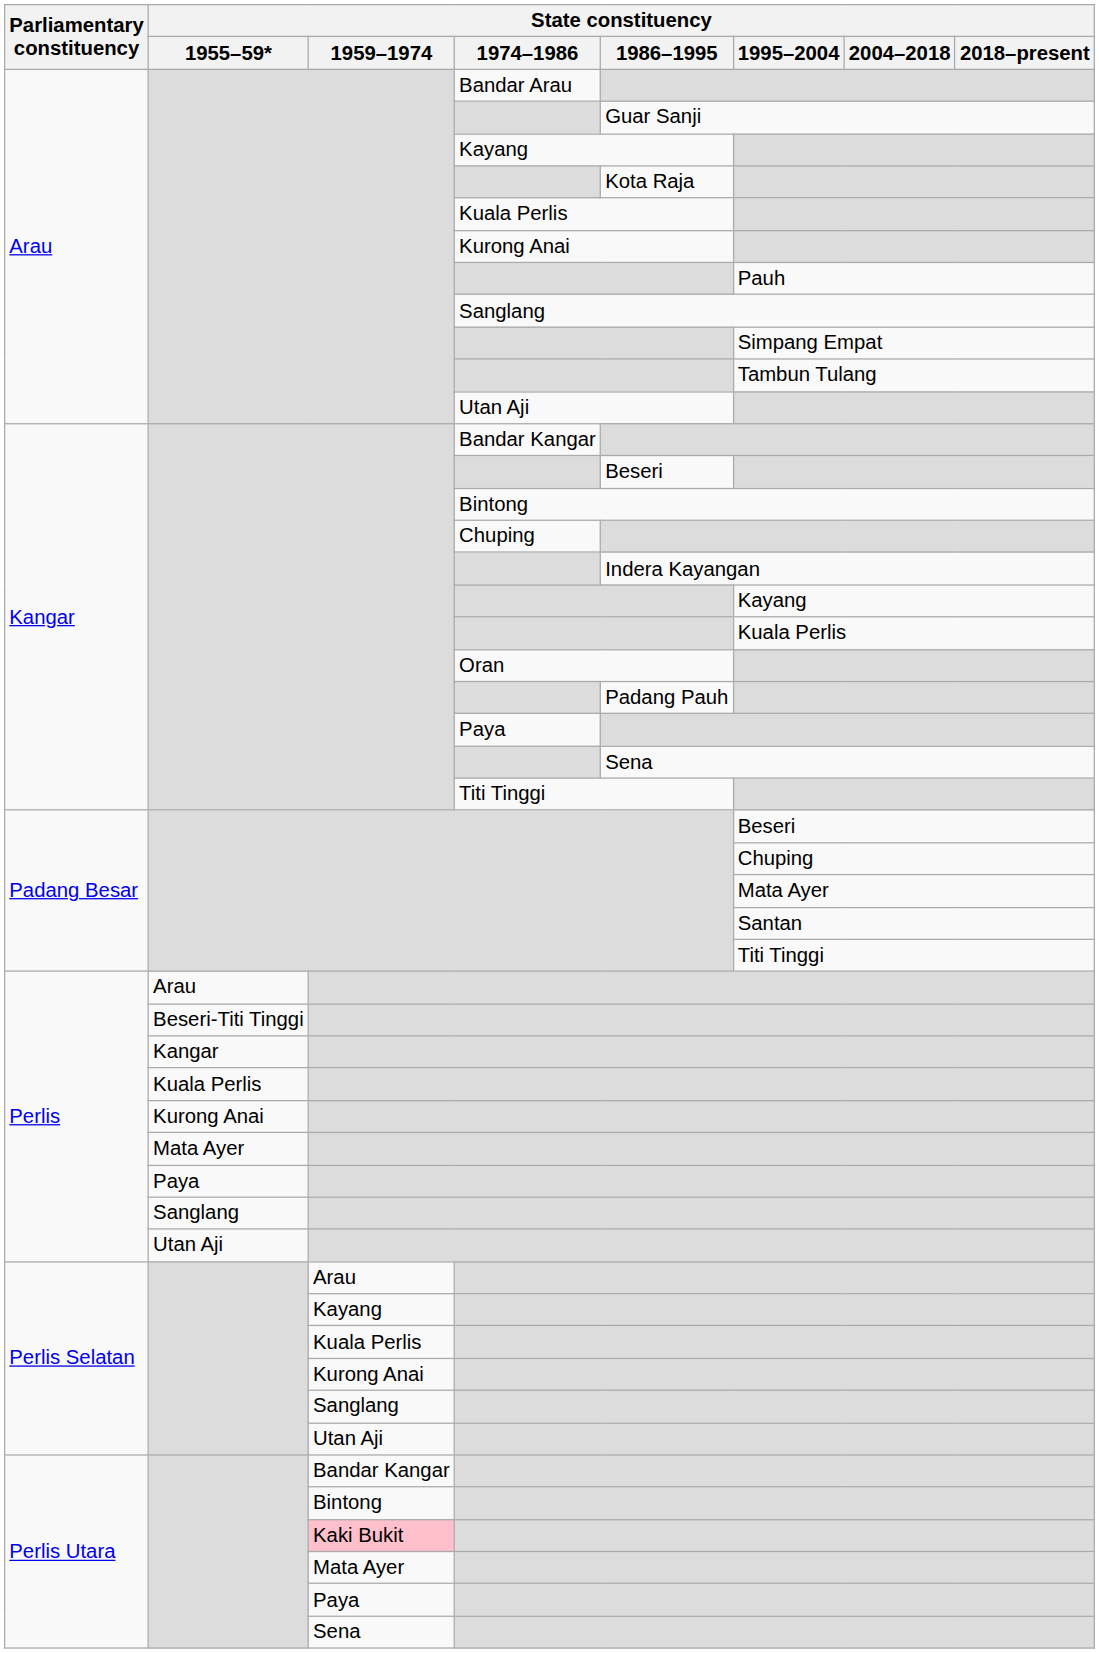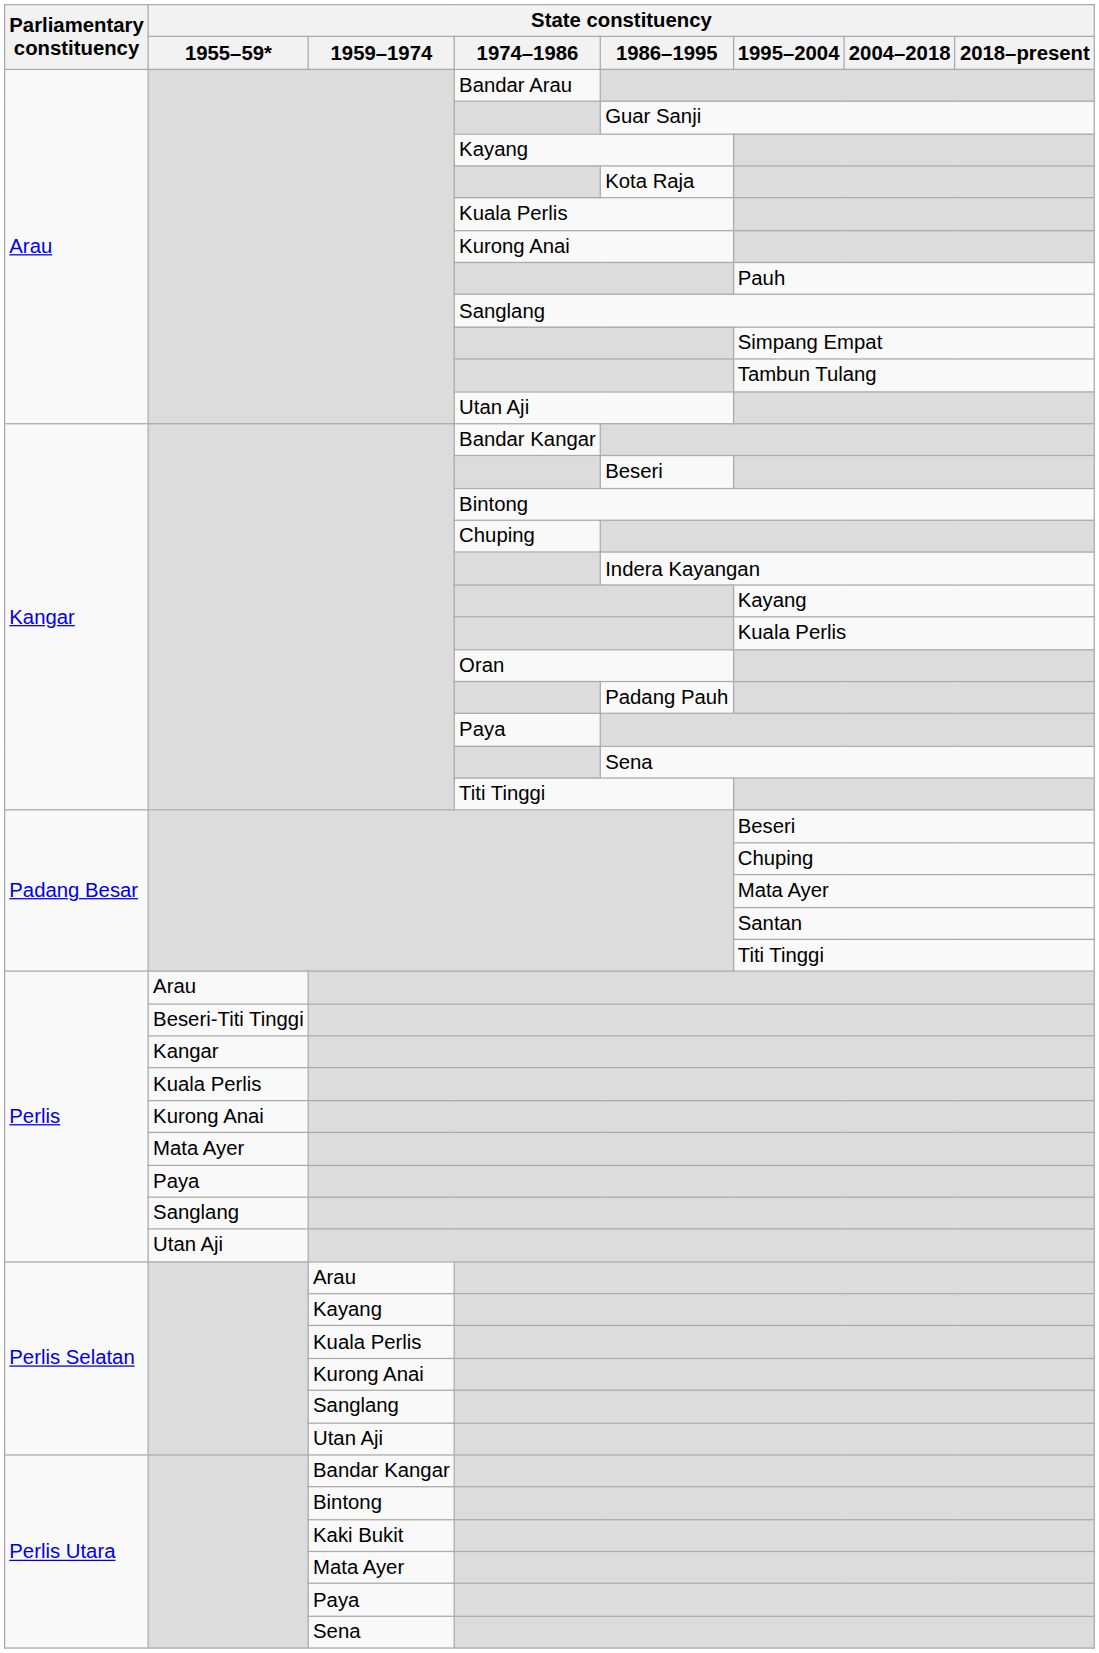(358, 1535) pink background -> (358, 1535) no background
